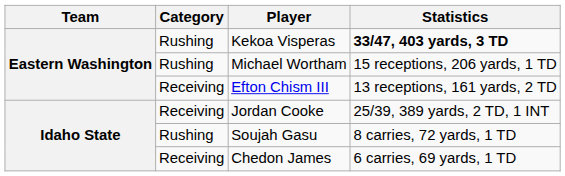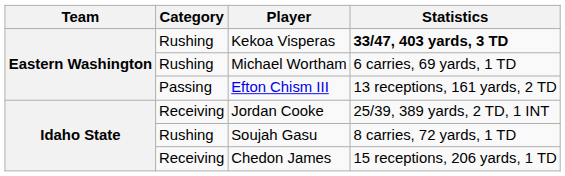(455, 64) 15 receptions, 206 yards, 1 TD -> (435, 64) 6 carries, 69 yards, 1 TD
(192, 87) Receiving -> (185, 87) Passing
(435, 158) 6 carries, 69 yards, 1 TD -> (455, 158) 15 receptions, 206 yards, 1 TD
